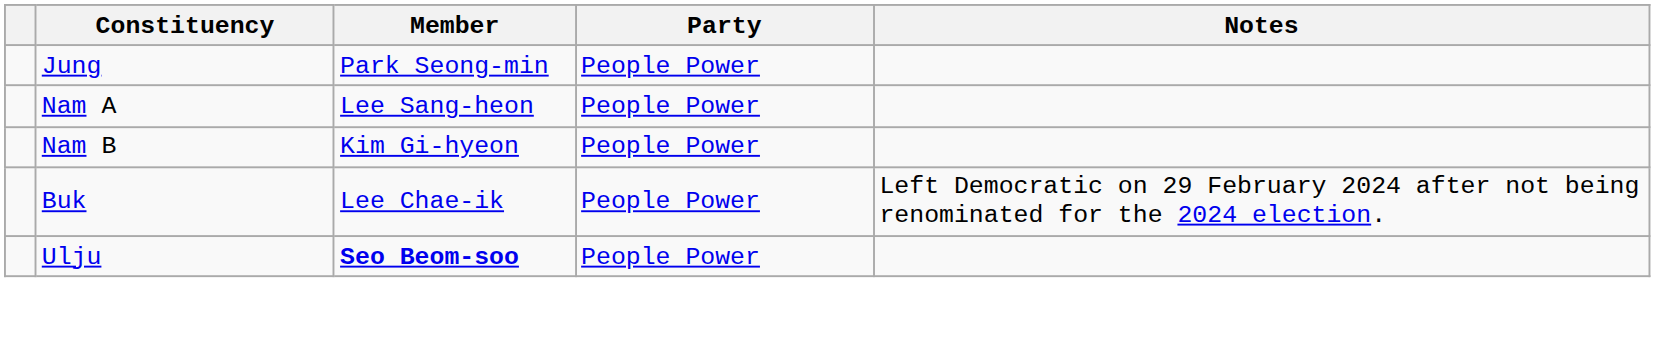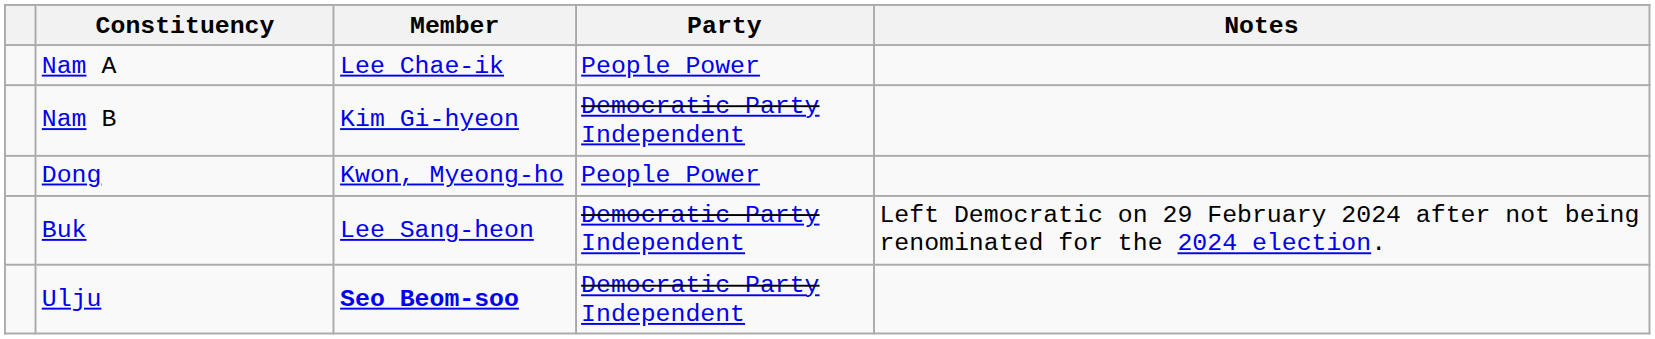- row: (72, 66)
(437, 106) Lee Sang-heon -> (422, 66) Lee Chae-ik
(671, 147) People Power -> (700, 120) Democratic Party Independent
+ row: (72, 175)
(422, 201) Lee Chae-ik -> (437, 230) Lee Sang-heon
(671, 201) People Power -> (700, 230) Democratic Party Independent
(671, 256) People Power -> (700, 299) Democratic Party Independent
